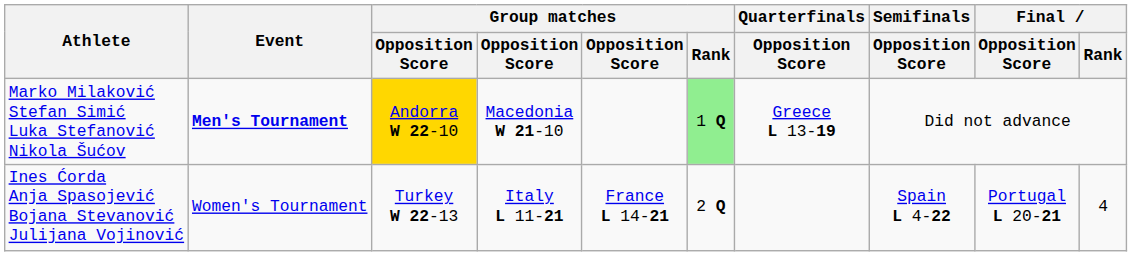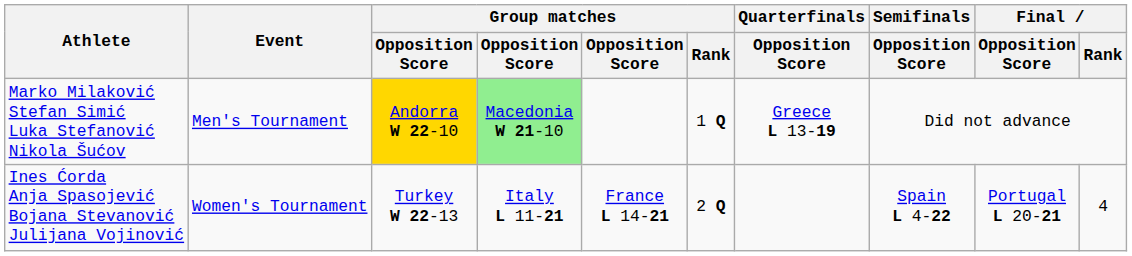(270, 121) bold -> (270, 121) normal
(529, 121) no background -> (529, 121) lightgreen background
(711, 121) lightgreen background -> (711, 121) no background
